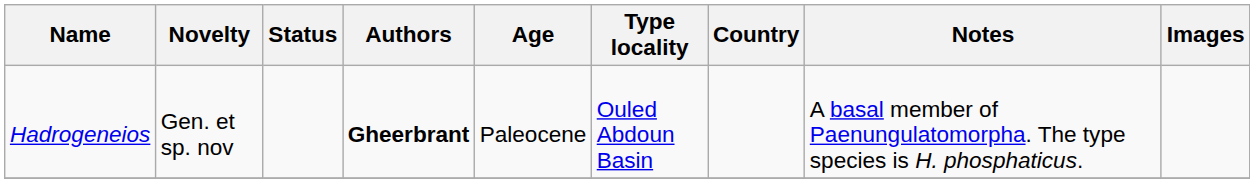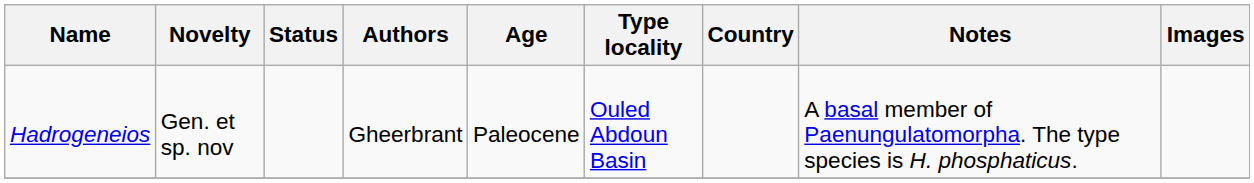(408, 134) bold -> (405, 134) normal
